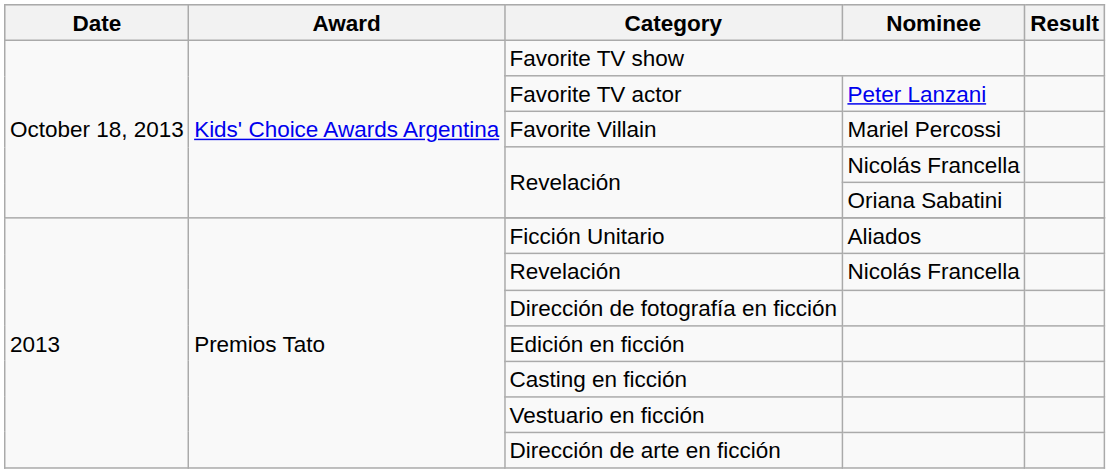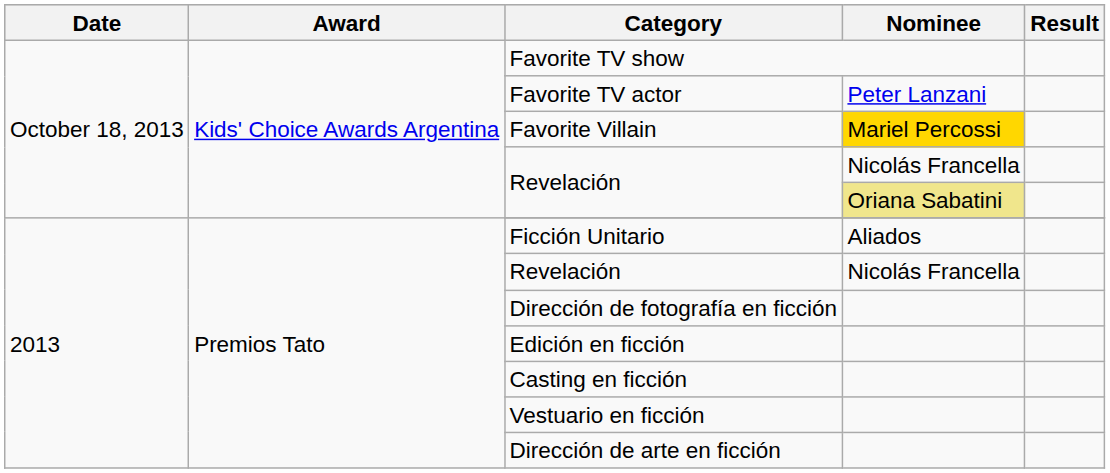(924, 130) no background -> (924, 130) gold background
(925, 201) no background -> (925, 201) khaki background
